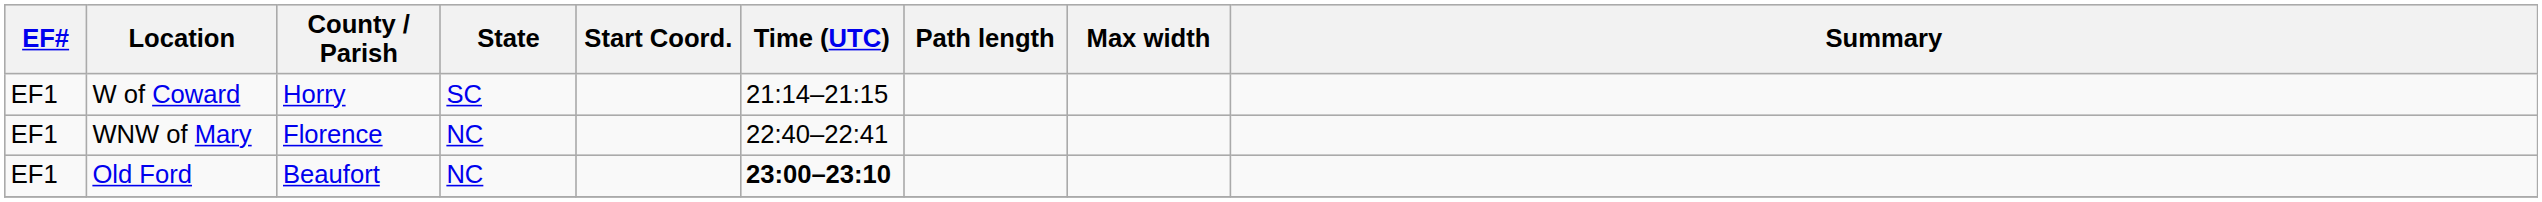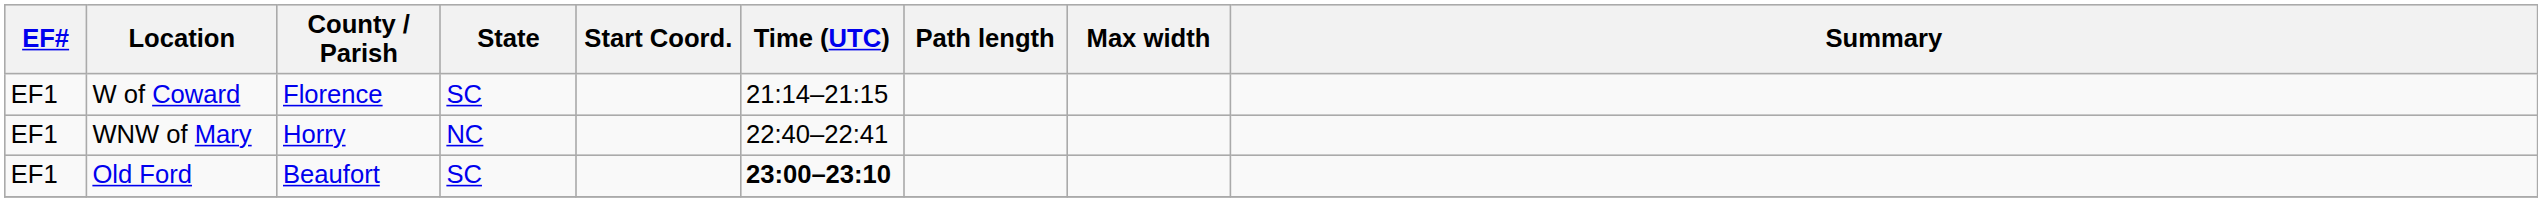(314, 94) Horry -> (333, 94) Florence
(333, 134) Florence -> (314, 134) Horry
(465, 175) NC -> (464, 175) SC
